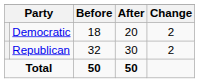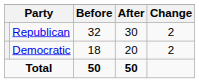rows swapped: (41, 50) <-> (41, 31)
